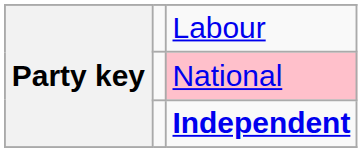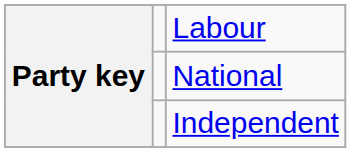(227, 75) pink background -> (227, 75) no background
(261, 123) bold -> (256, 123) normal
